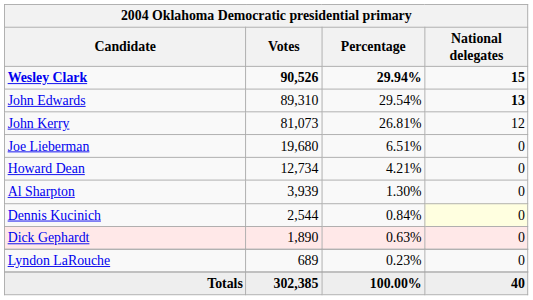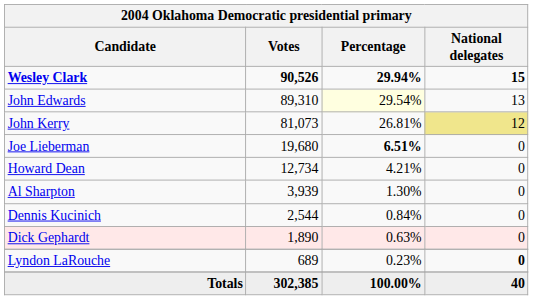(400, 100) no background -> (400, 100) lightyellow background
(518, 100) bold -> (518, 100) normal
(518, 123) no background -> (518, 123) khaki background
(404, 146) normal -> (403, 146) bold
(521, 214) lightyellow background -> (521, 214) no background
(521, 260) normal -> (521, 260) bold
